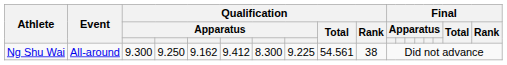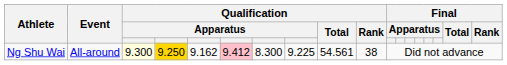(139, 52) no background -> (139, 52) lightyellow background
(171, 52) no background -> (171, 52) gold background
(236, 52) no background -> (236, 52) pink background
